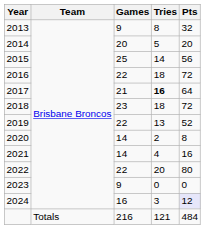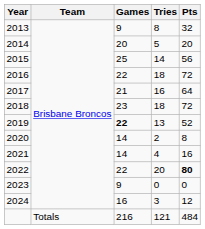(159, 91) bold -> (159, 91) normal
(122, 122) normal -> (122, 122) bold
(187, 169) normal -> (187, 169) bold
(187, 201) lavender background -> (187, 201) no background
